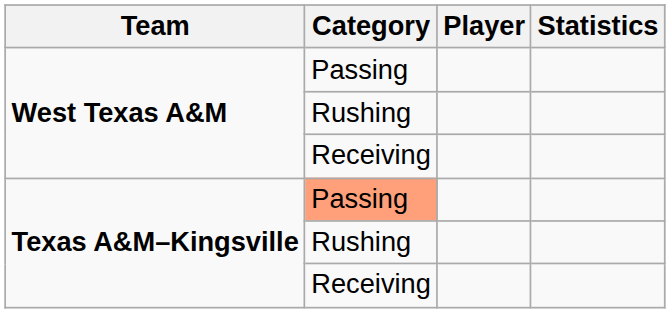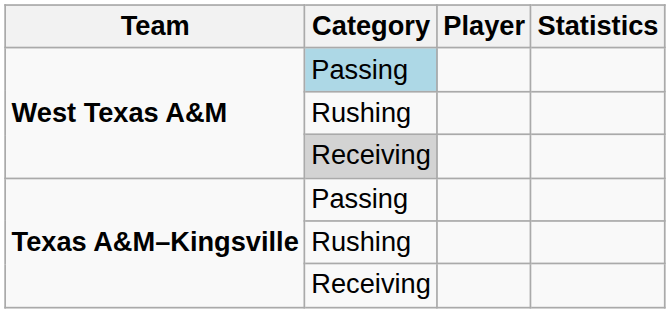(360, 69) no background -> (360, 69) lightblue background
(371, 155) no background -> (371, 155) lightgrey background
(360, 198) lightsalmon background -> (360, 198) no background
